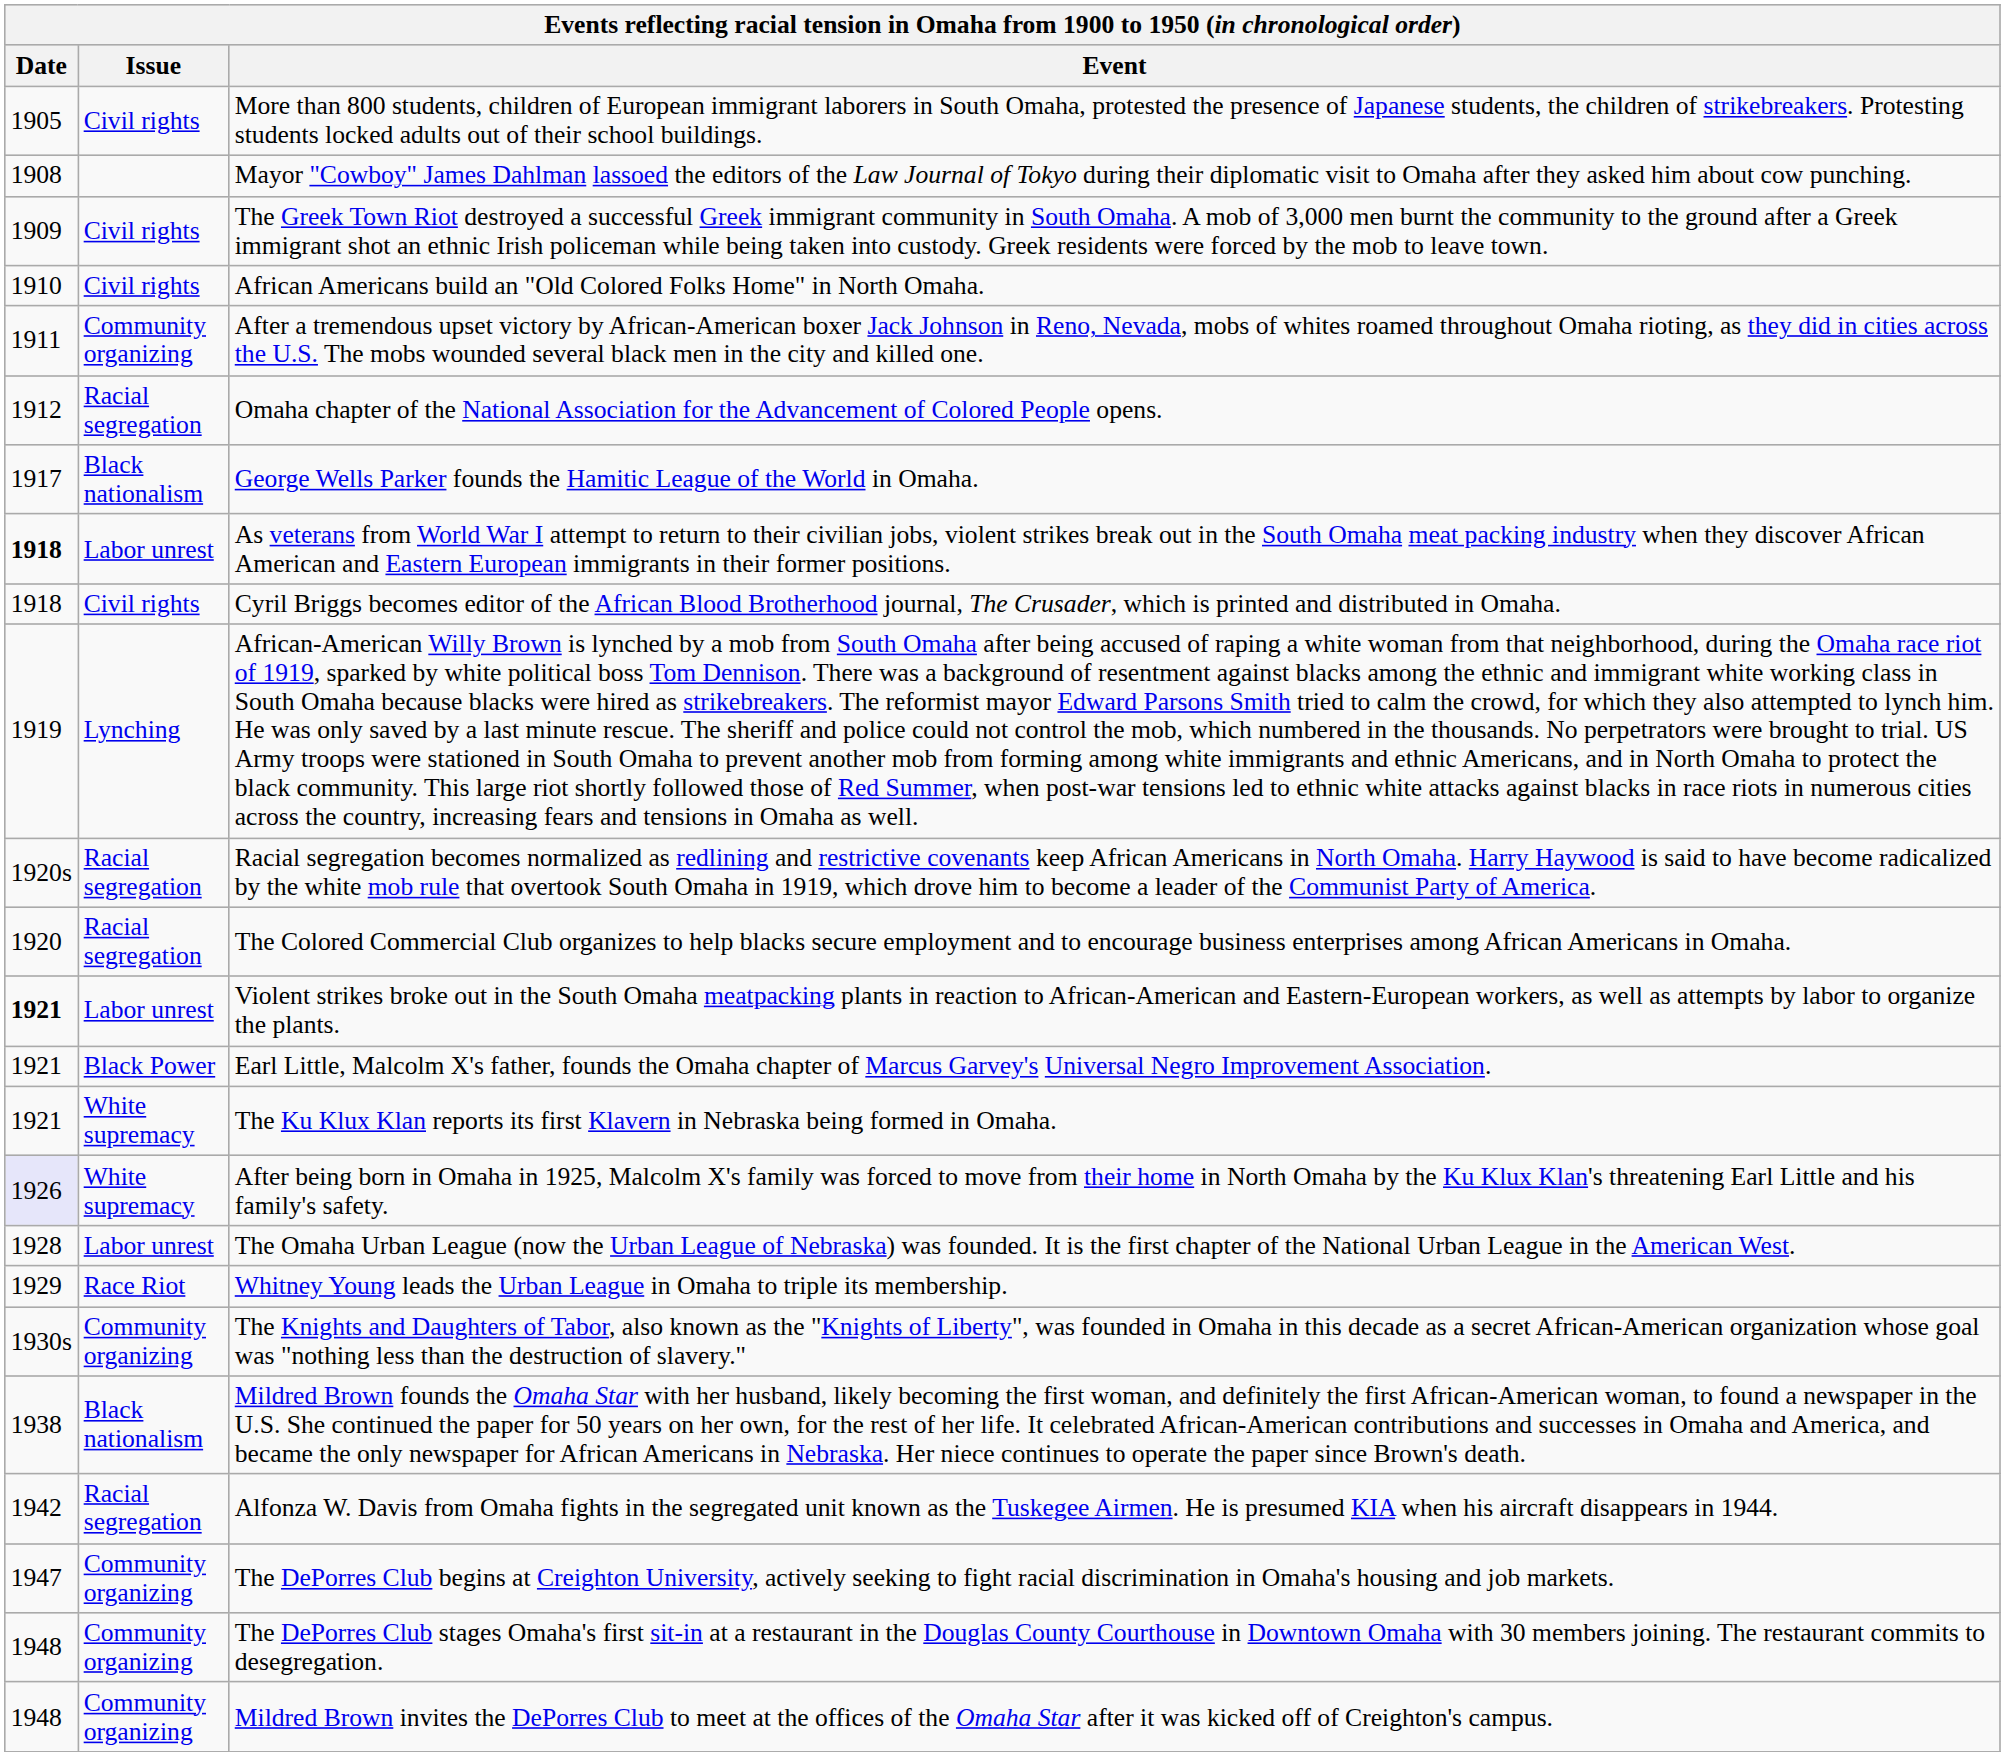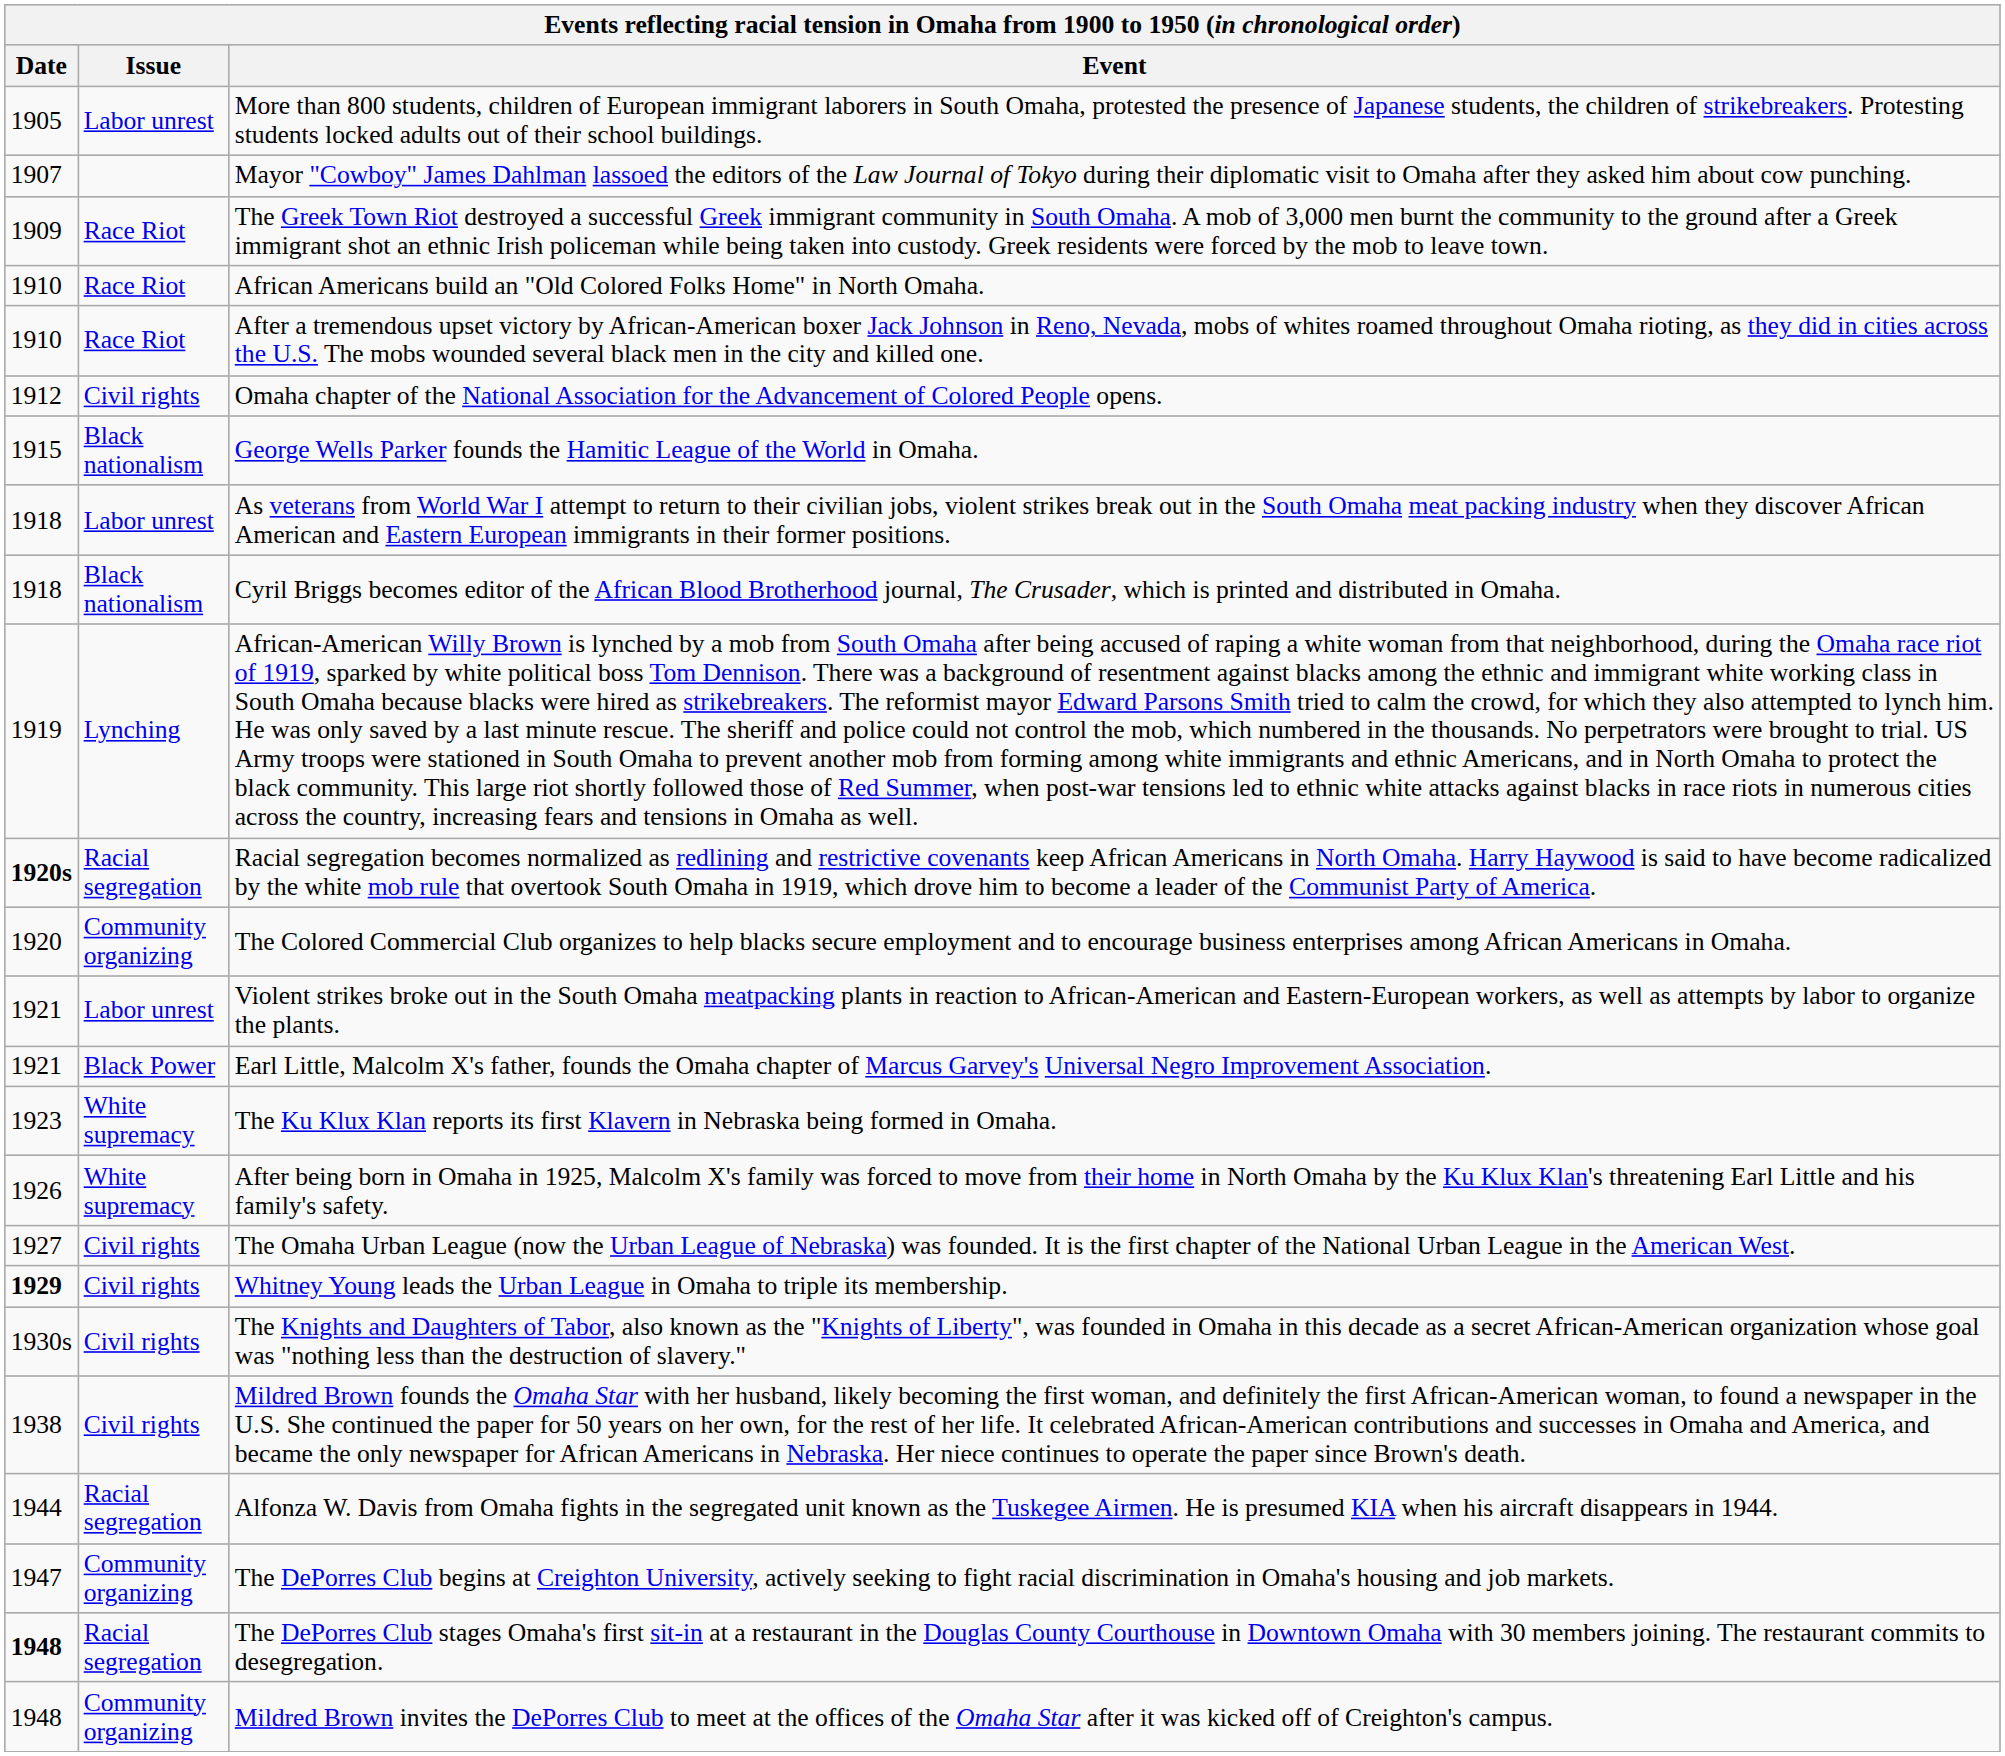(142, 120) Civil rights -> (149, 120) Labor unrest
(36, 175) 1908 -> (36, 175) 1907
(142, 230) Civil rights -> (135, 230) Race Riot
(142, 285) Civil rights -> (135, 285) Race Riot
(36, 340) 1911 -> (36, 340) 1910
(145, 340) Community organizing -> (135, 340) Race Riot
(143, 409) Racial segregation -> (142, 395) Civil rights
(36, 479) 1917 -> (36, 450) 1915
(36, 548) bold -> (36, 519) normal
(142, 603) Civil rights -> (143, 589) Black nationalism
(41, 872) normal -> (41, 872) bold
(143, 941) Racial segregation -> (145, 941) Community organizing
(36, 1010) bold -> (36, 1010) normal
(36, 1120) 1921 -> (36, 1120) 1923
(36, 1190) lavender background -> (36, 1190) no background
(36, 1245) 1928 -> (36, 1245) 1927
(149, 1245) Labor unrest -> (142, 1245) Civil rights
(36, 1285) normal -> (36, 1285) bold
(135, 1285) Race Riot -> (142, 1285) Civil rights
(145, 1340) Community organizing -> (142, 1340) Civil rights
(143, 1424) Black nationalism -> (142, 1424) Civil rights
(36, 1508) 1942 -> (36, 1508) 1944
(36, 1647) normal -> (36, 1647) bold
(145, 1647) Community organizing -> (143, 1647) Racial segregation
